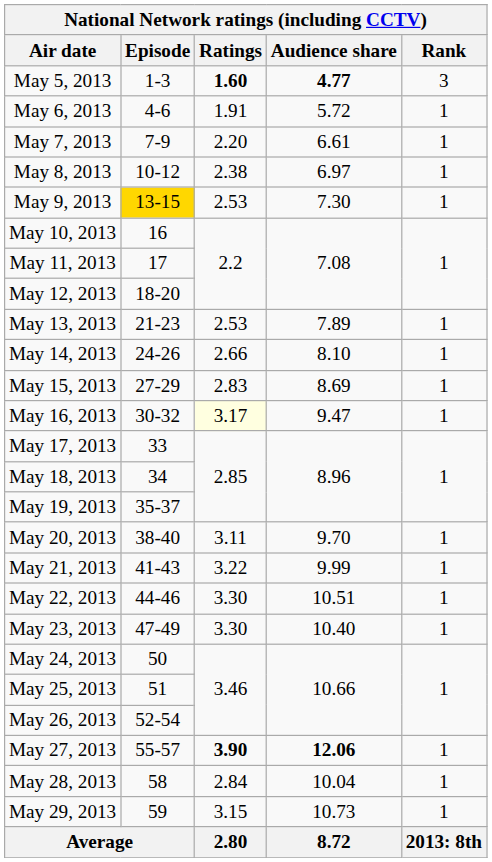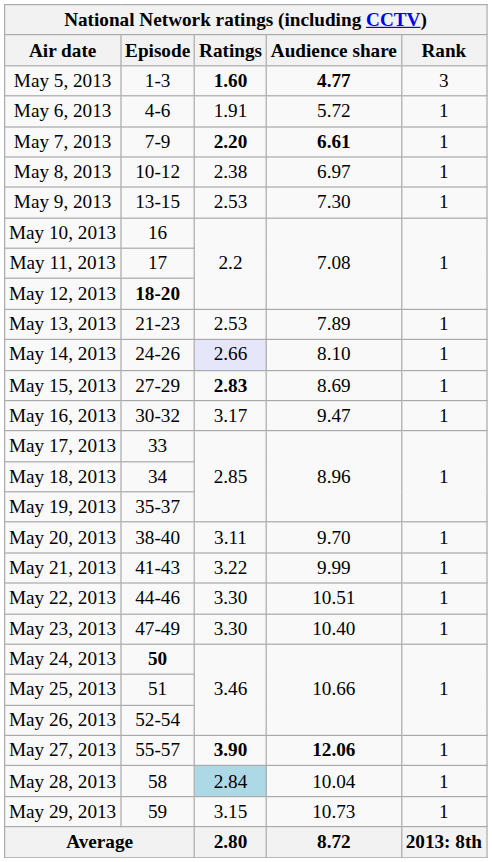(230, 141) normal -> (230, 141) bold
(334, 141) normal -> (334, 141) bold
(158, 202) gold background -> (158, 202) no background
(158, 293) normal -> (158, 293) bold
(230, 354) no background -> (230, 354) lavender background
(230, 385) normal -> (230, 385) bold
(230, 415) lightyellow background -> (230, 415) no background
(158, 659) normal -> (158, 659) bold
(230, 780) no background -> (230, 780) lightblue background
